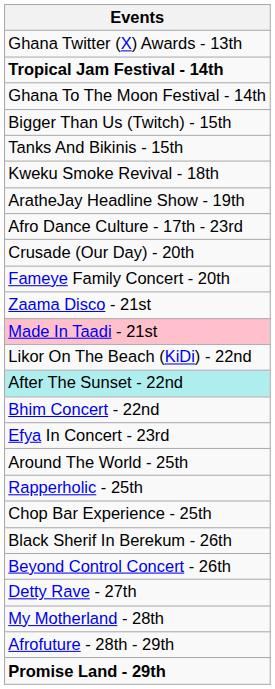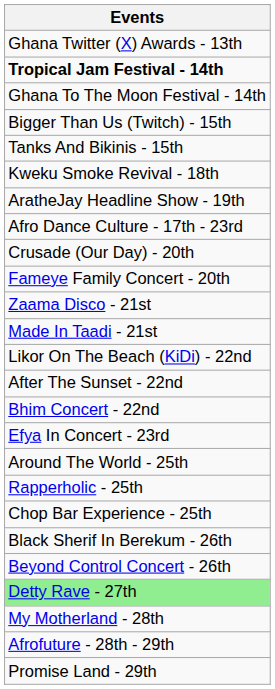(83, 331) pink background -> (83, 331) no background
(96, 383) paleturquoise background -> (96, 383) no background
(72, 592) no background -> (72, 592) lightgreen background
(87, 670) bold -> (83, 670) normal
